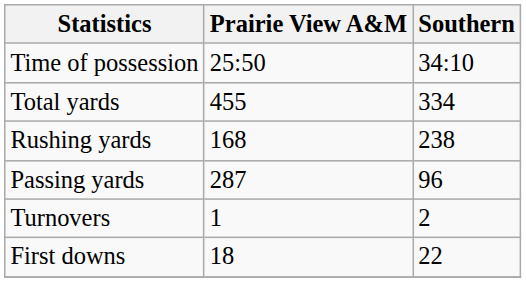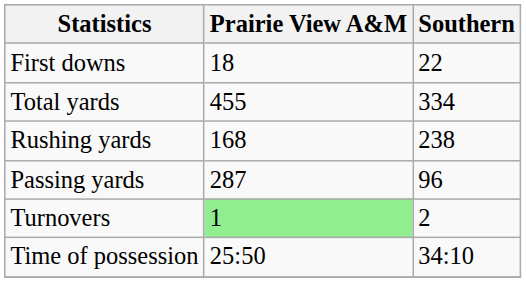rows swapped: (68, 256) <-> (104, 62)
(216, 218) no background -> (216, 218) lightgreen background
